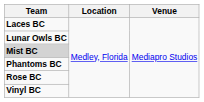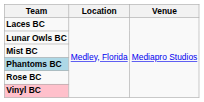(22, 50) lightgrey background -> (22, 50) no background
(34, 64) no background -> (34, 64) lightblue background
(24, 90) no background -> (24, 90) pink background
